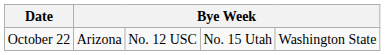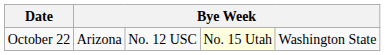(238, 39) no background -> (238, 39) lightyellow background
